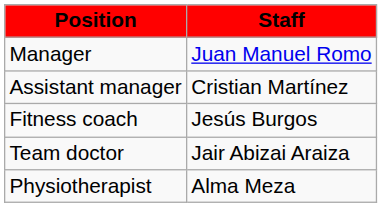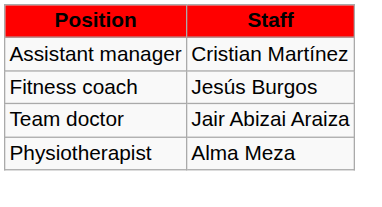- row: (50, 53)
